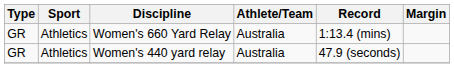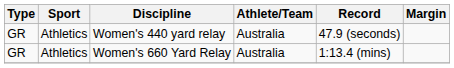rows swapped: (159, 53) <-> (162, 33)
